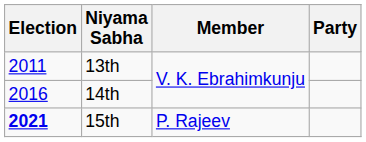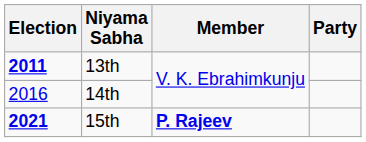(28, 66) normal -> (28, 66) bold
(193, 121) normal -> (194, 121) bold
